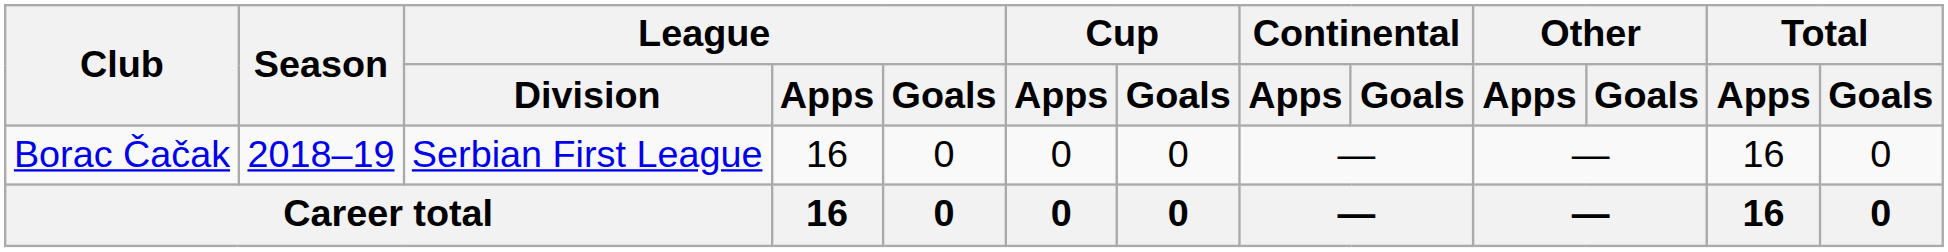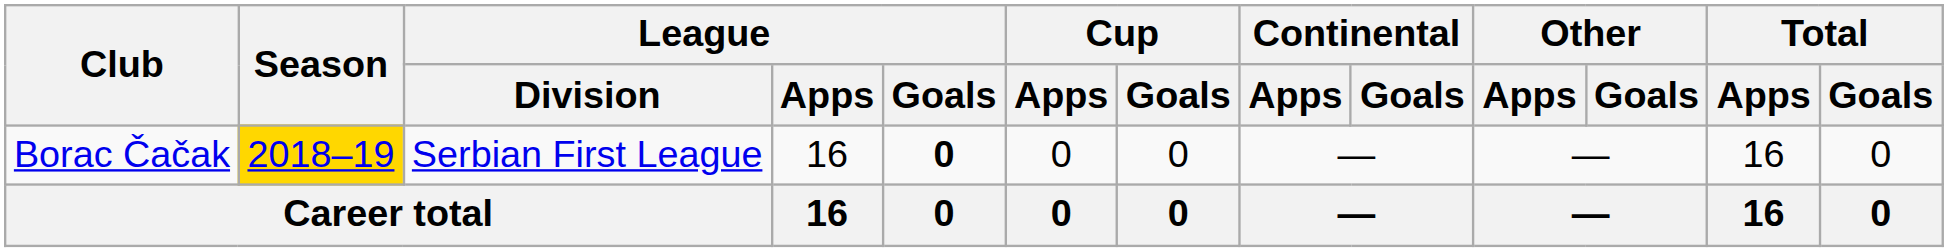(321, 154) no background -> (321, 154) gold background
(944, 154) normal -> (944, 154) bold
